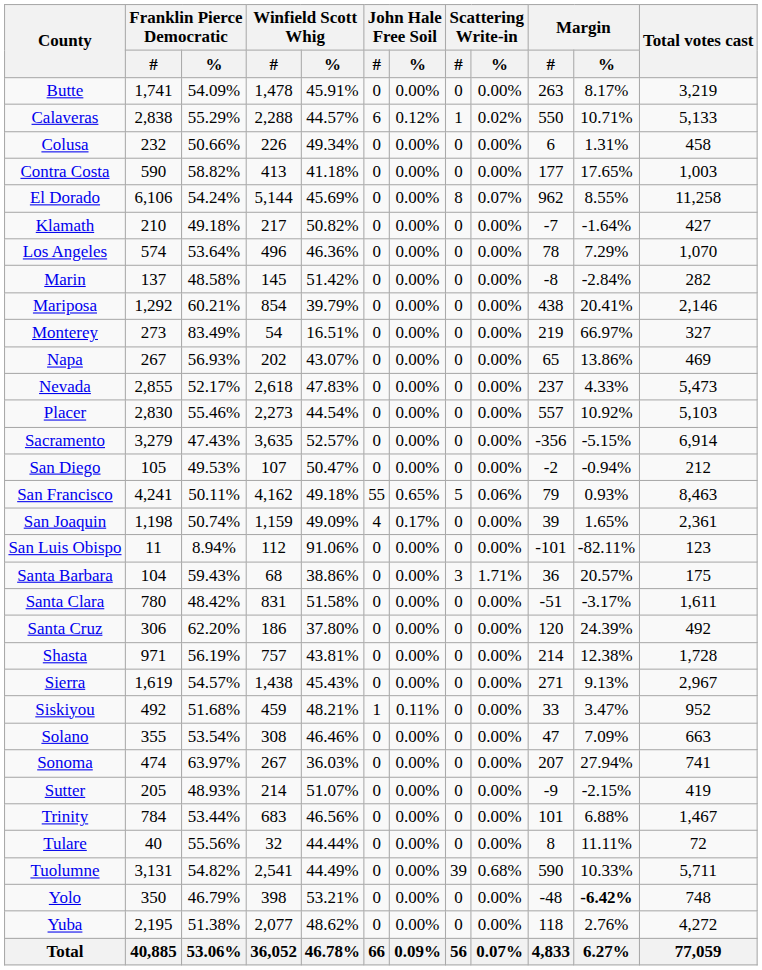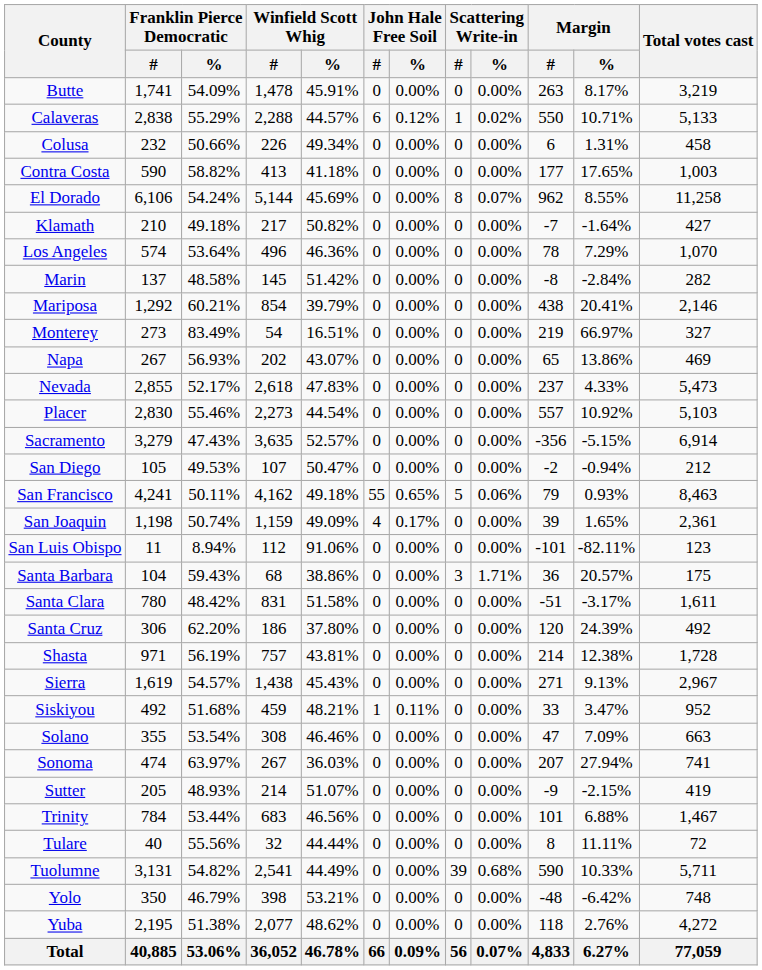(606, 897) bold -> (606, 897) normal
